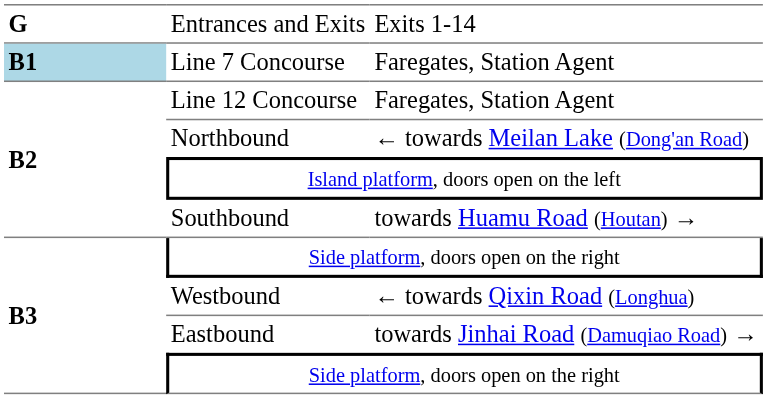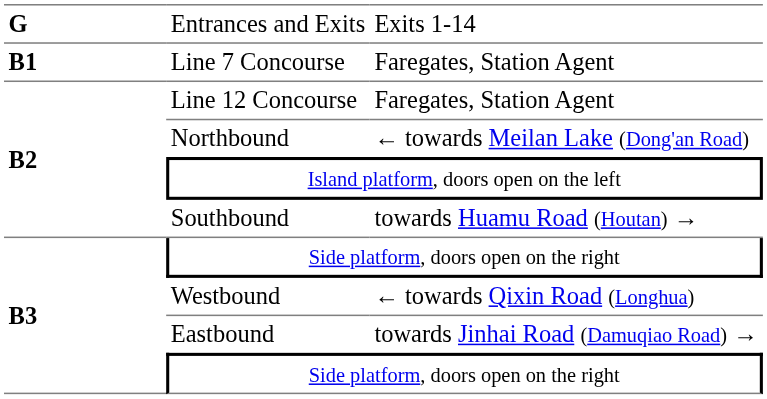(23, 61) lightblue background -> (23, 61) no background
